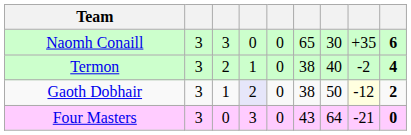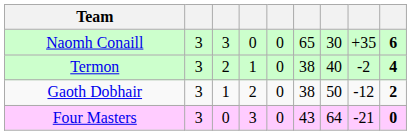(253, 92) lavender background -> (253, 92) no background
(364, 92) lightyellow background -> (364, 92) no background
